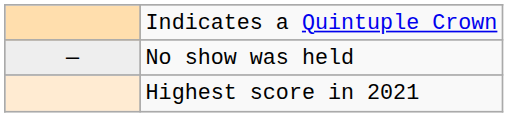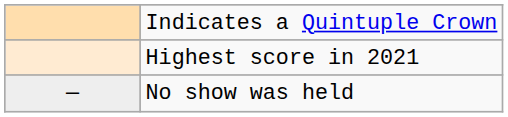rows swapped: (282, 93) <-> (250, 58)
